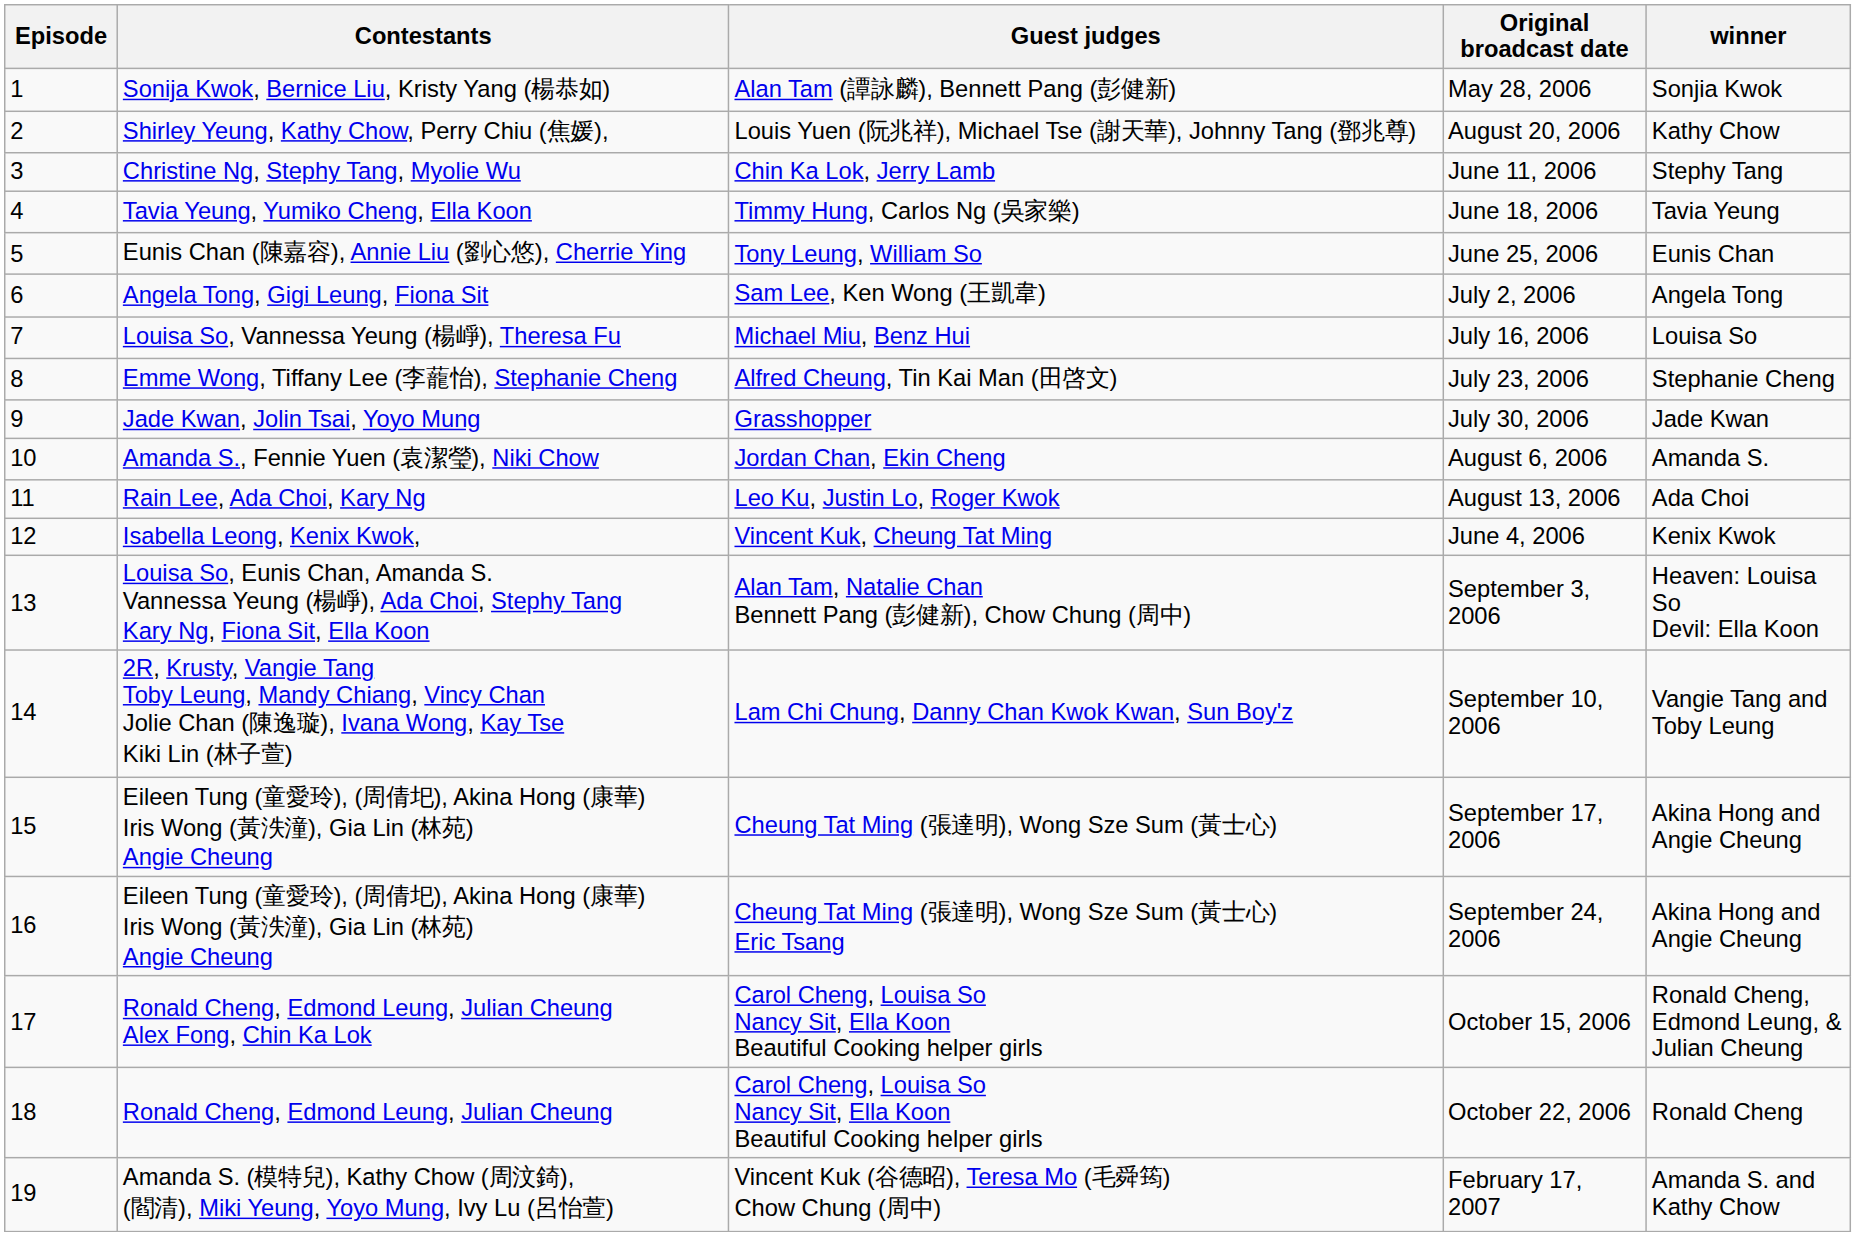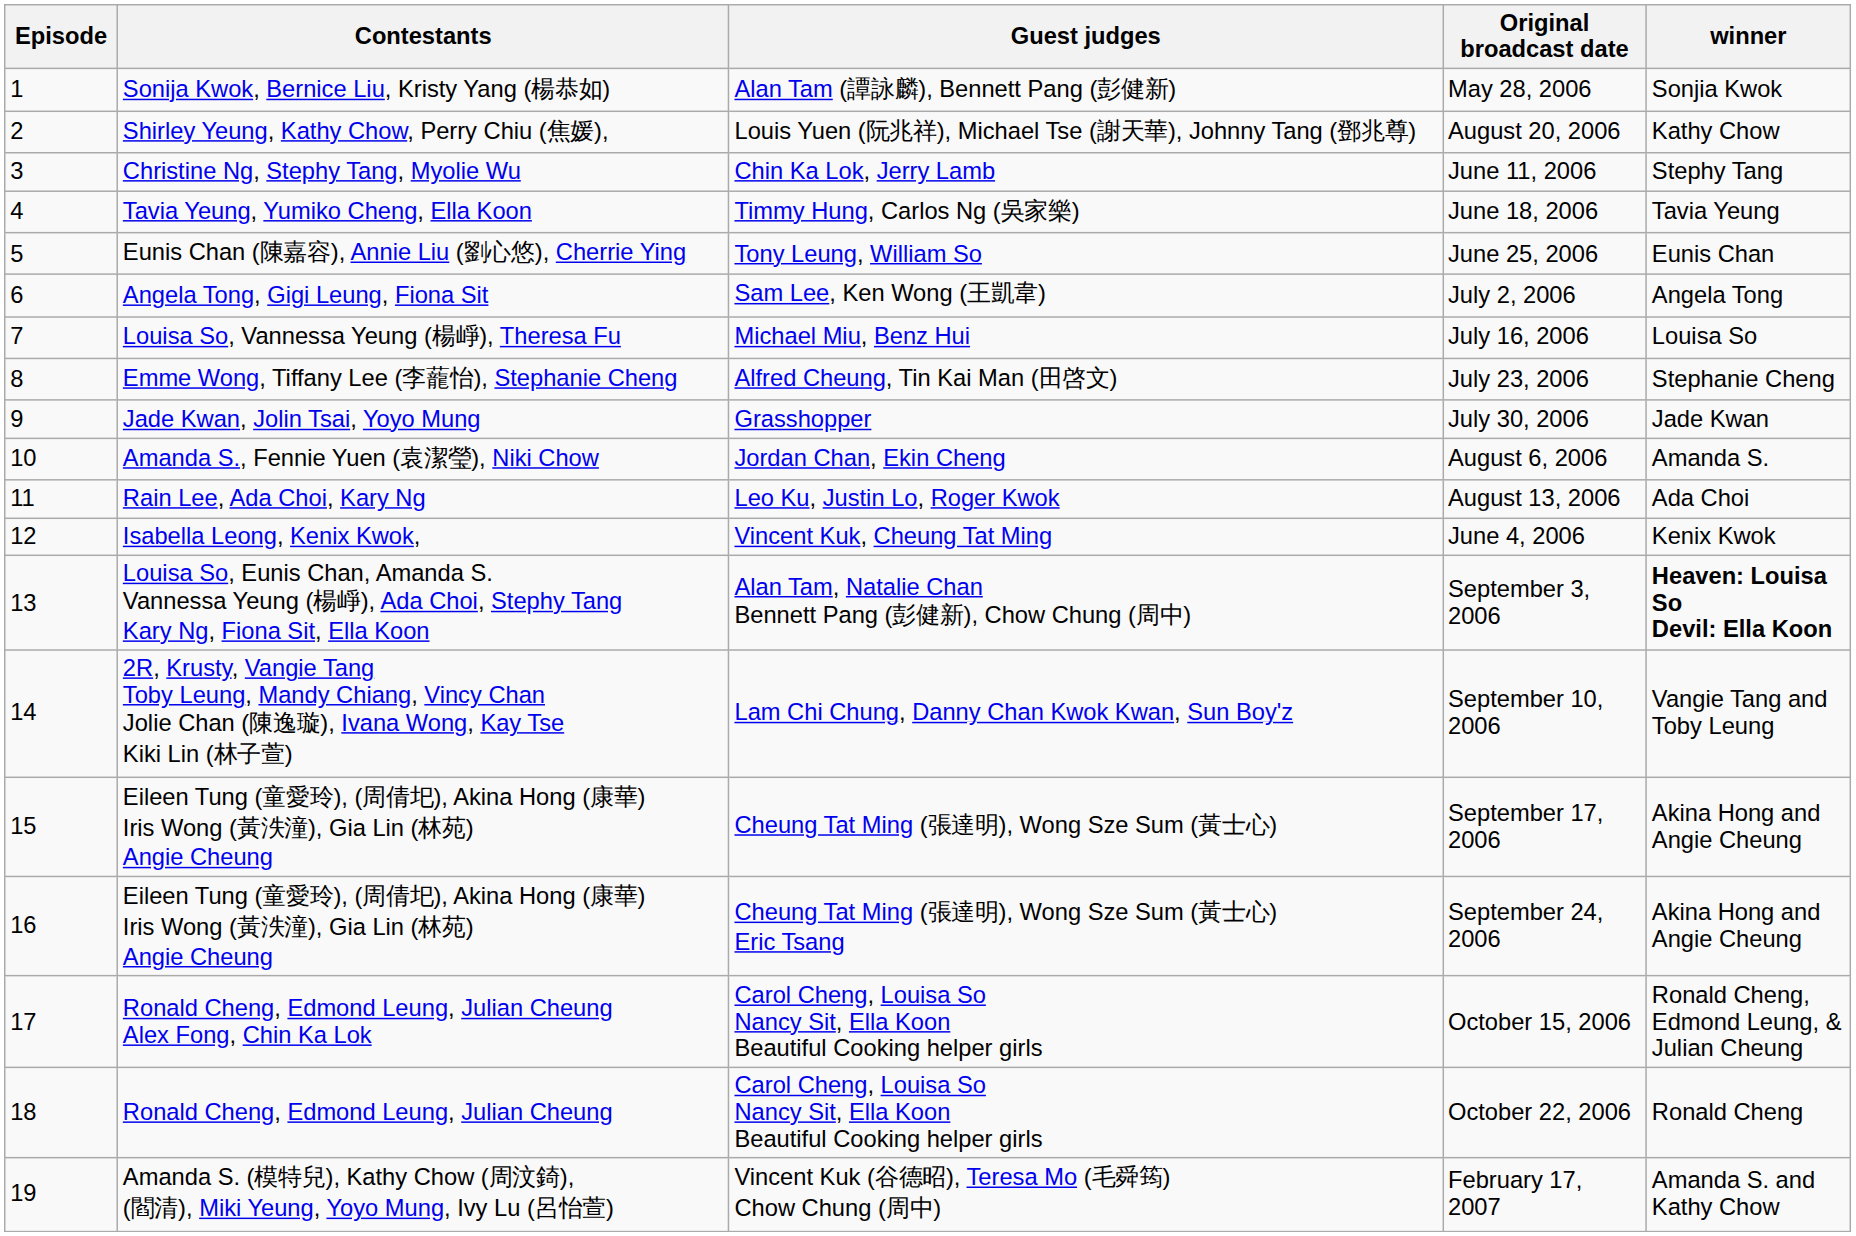(1735, 602) normal -> (1742, 602) bold
